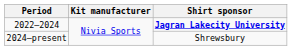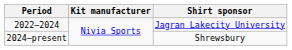(220, 25) bold -> (220, 25) normal
